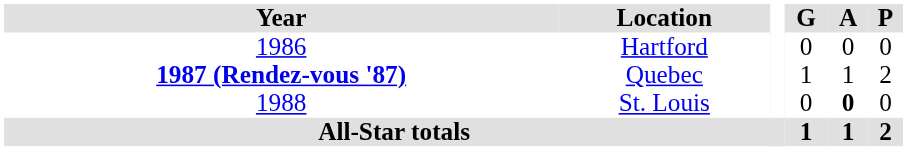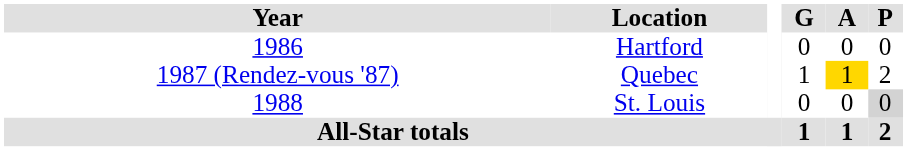(281, 74) bold -> (278, 74) normal
(848, 74) no background -> (847, 74) gold background
(848, 103) bold -> (847, 103) normal
(886, 103) no background -> (885, 103) lightgrey background
